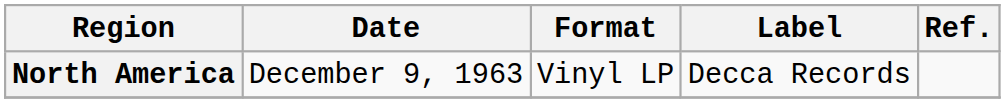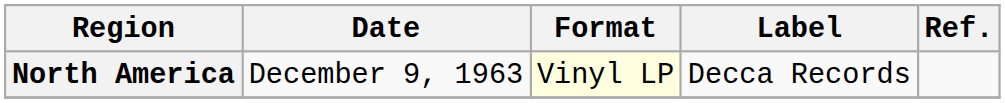(606, 75) no background -> (606, 75) lightyellow background
